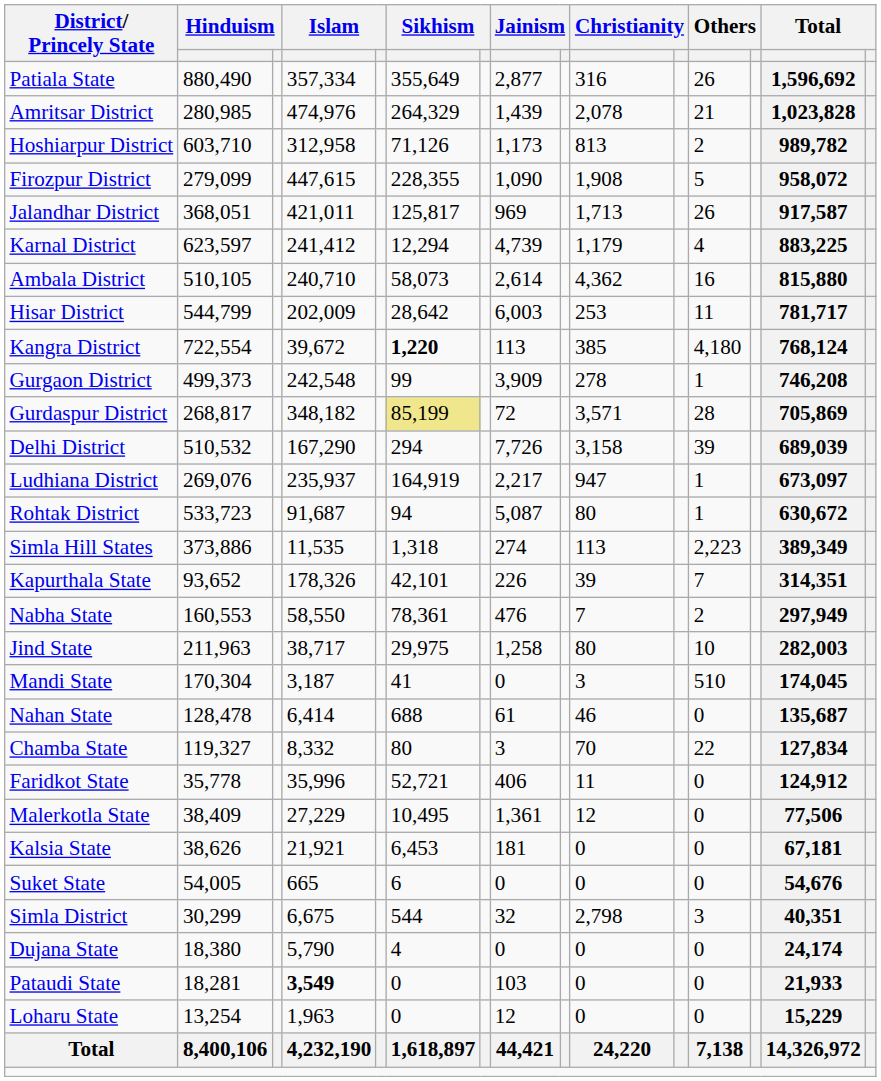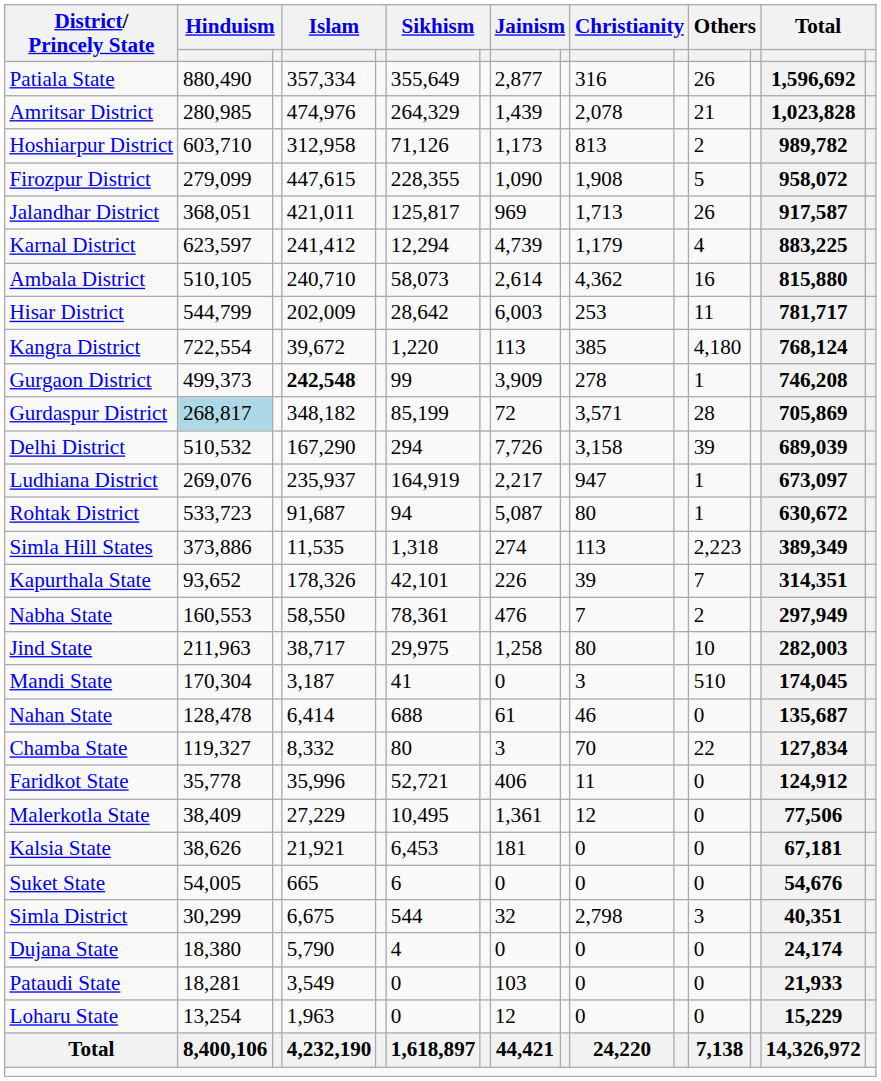(415, 346) bold -> (415, 346) normal
(321, 379) normal -> (321, 379) bold
(217, 413) no background -> (217, 413) lightblue background
(420, 413) khaki background -> (420, 413) no background
(311, 982) bold -> (311, 982) normal
